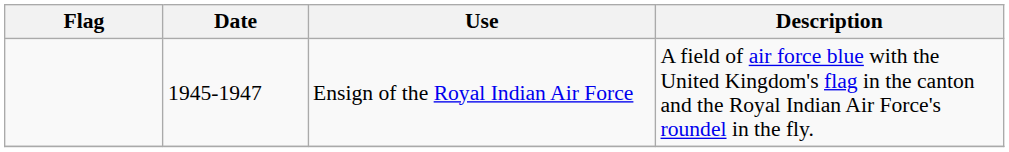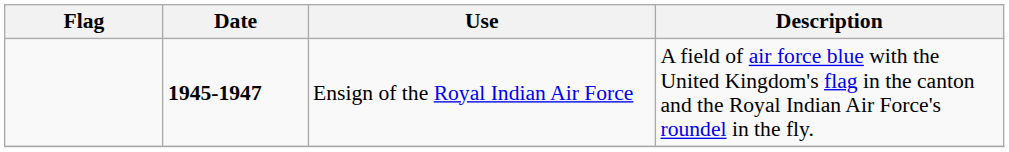(215, 92) normal -> (215, 92) bold
